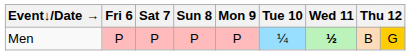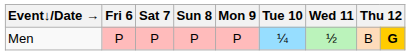(331, 38) bold -> (331, 38) normal
(393, 38) normal -> (393, 38) bold
